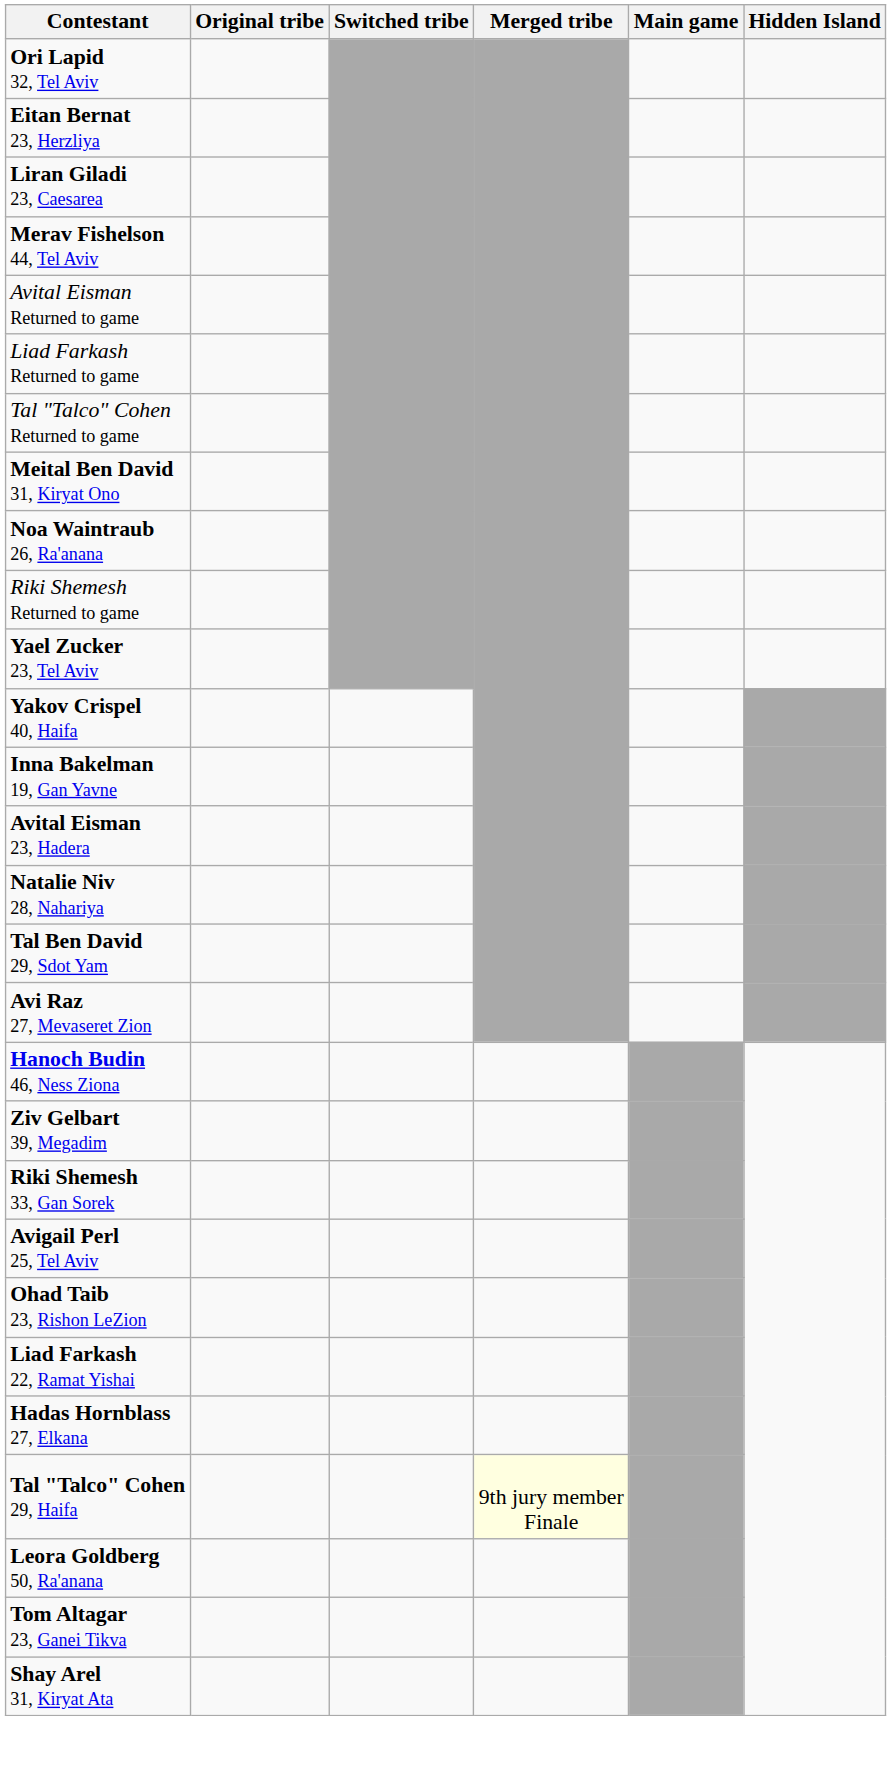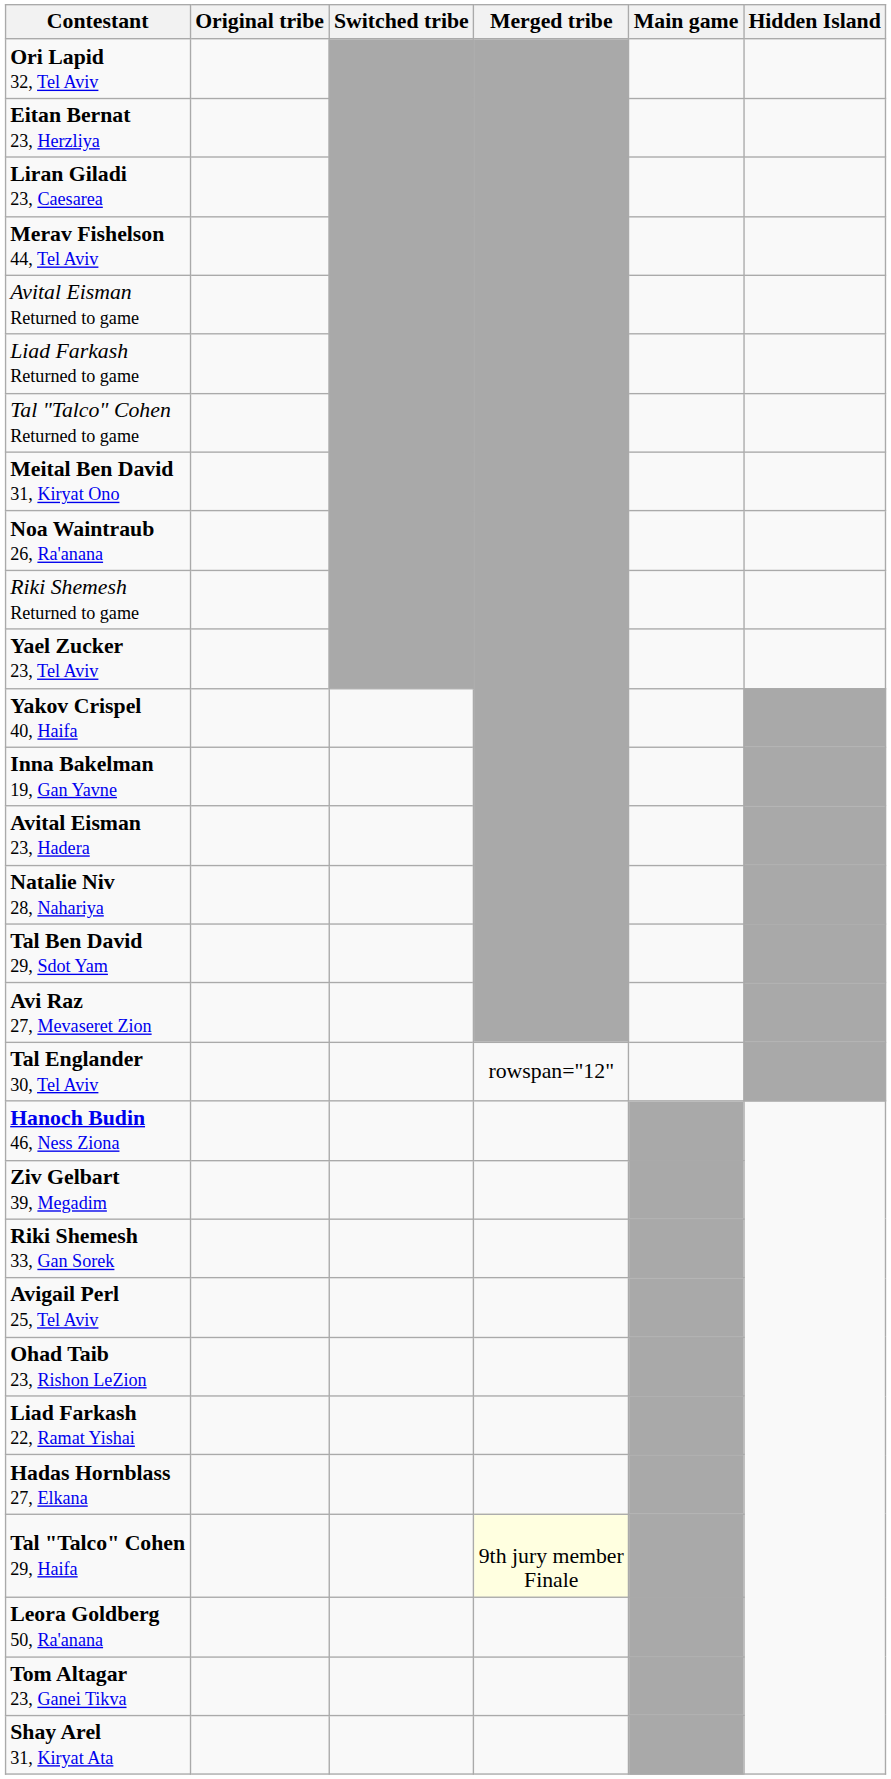+ row: (77, 1071)
